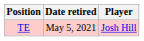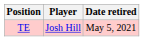columns swapped: (119, 12) <-> (71, 12)
